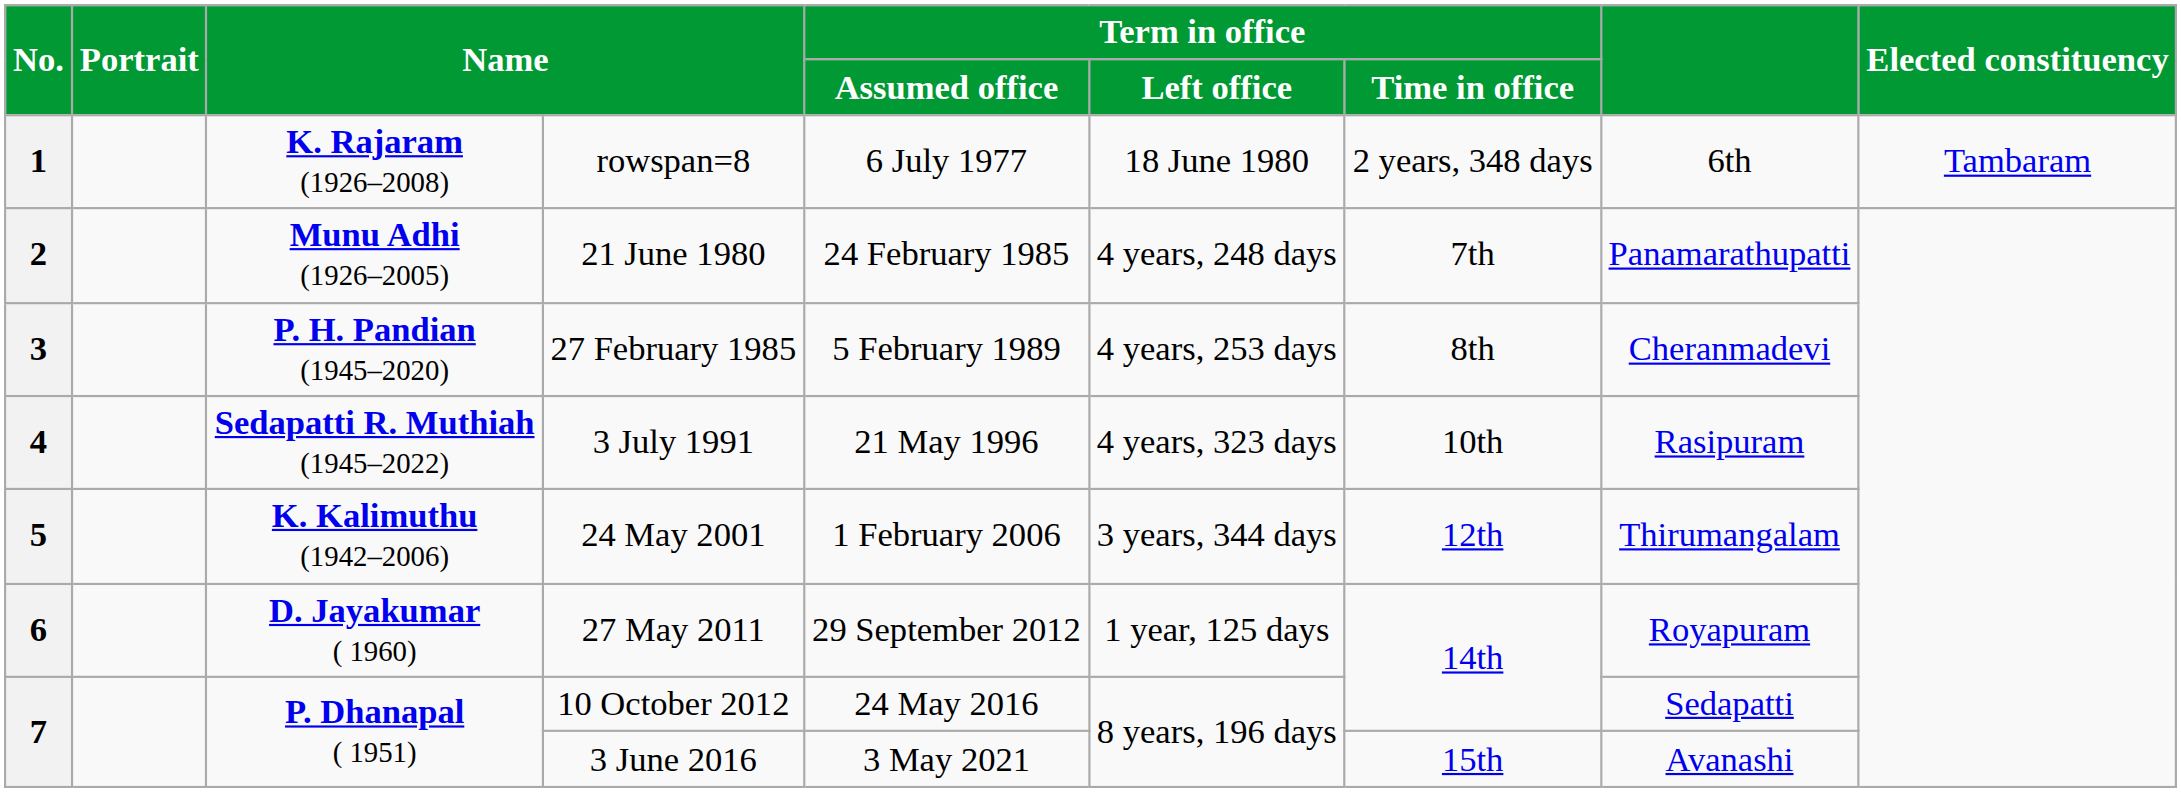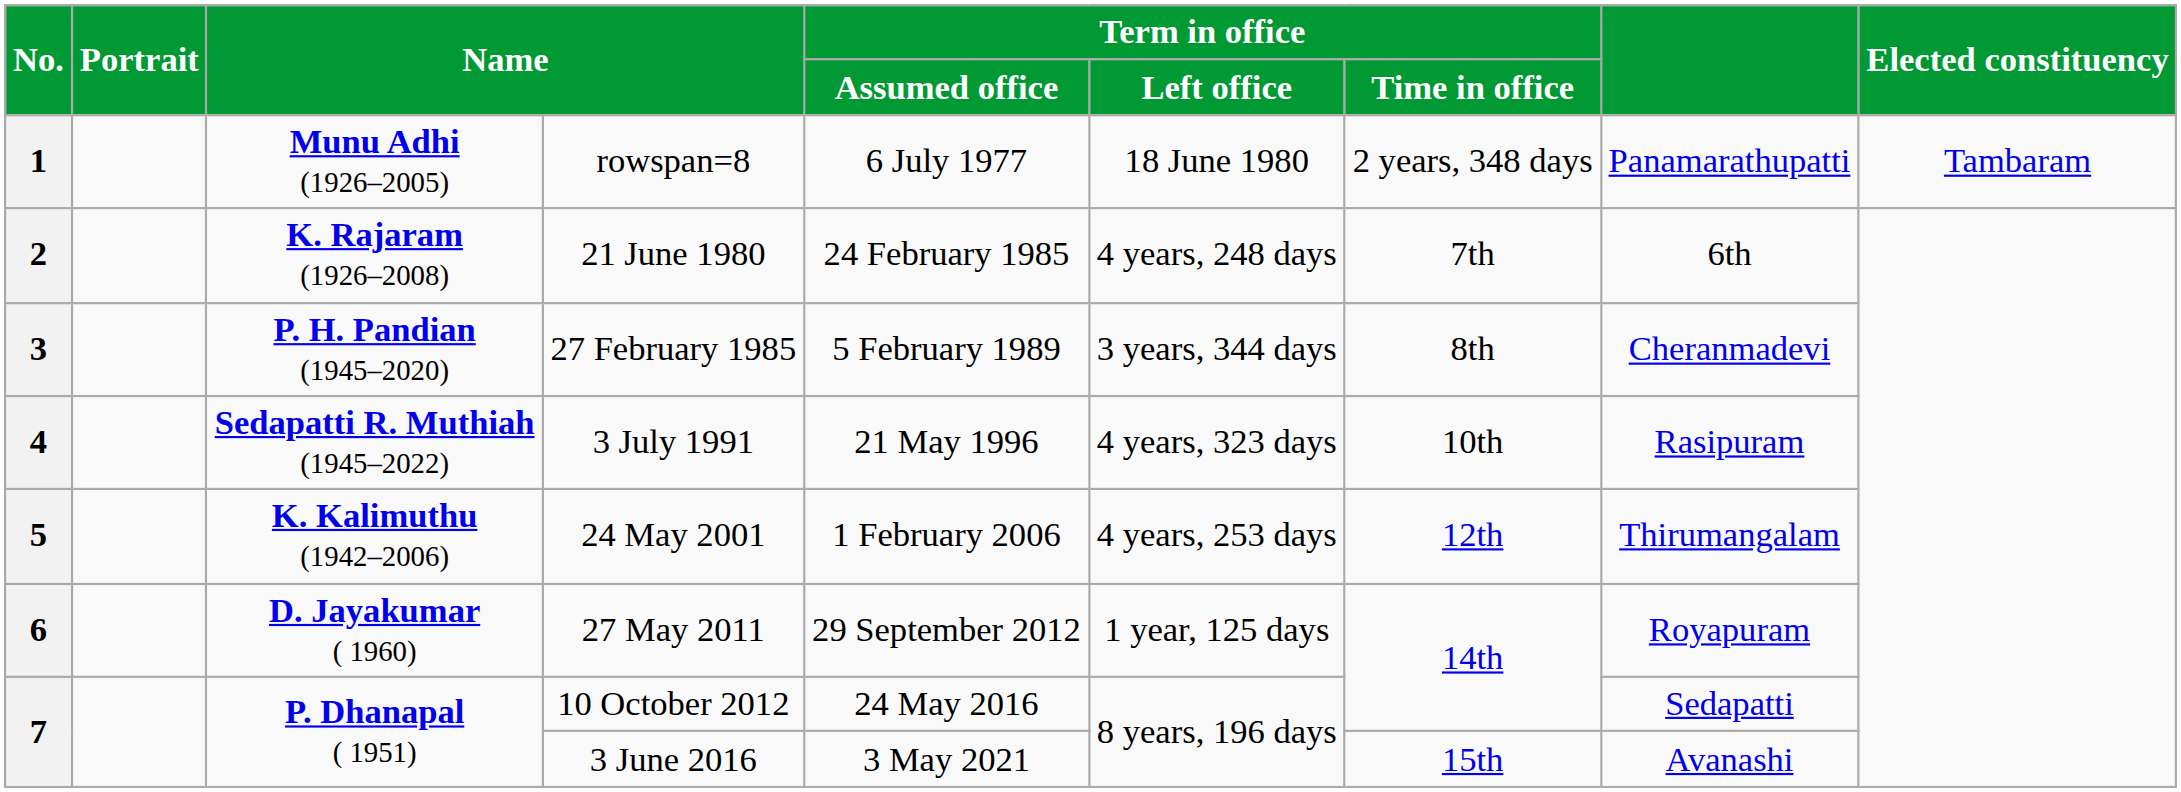(375, 160) K. Rajaram (1926–2008) -> (375, 160) Munu Adhi (1926–2005)
(1729, 160) 6th -> (1730, 160) Panamarathupatti
(375, 254) Munu Adhi (1926–2005) -> (375, 254) K. Rajaram (1926–2008)
(1730, 254) Panamarathupatti -> (1729, 254) 6th
(1217, 348) 4 years, 253 days -> (1217, 348) 3 years, 344 days
(1217, 535) 3 years, 344 days -> (1217, 535) 4 years, 253 days
